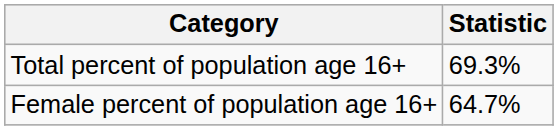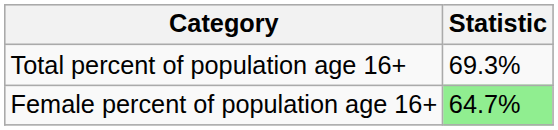(485, 104) no background -> (485, 104) lightgreen background
